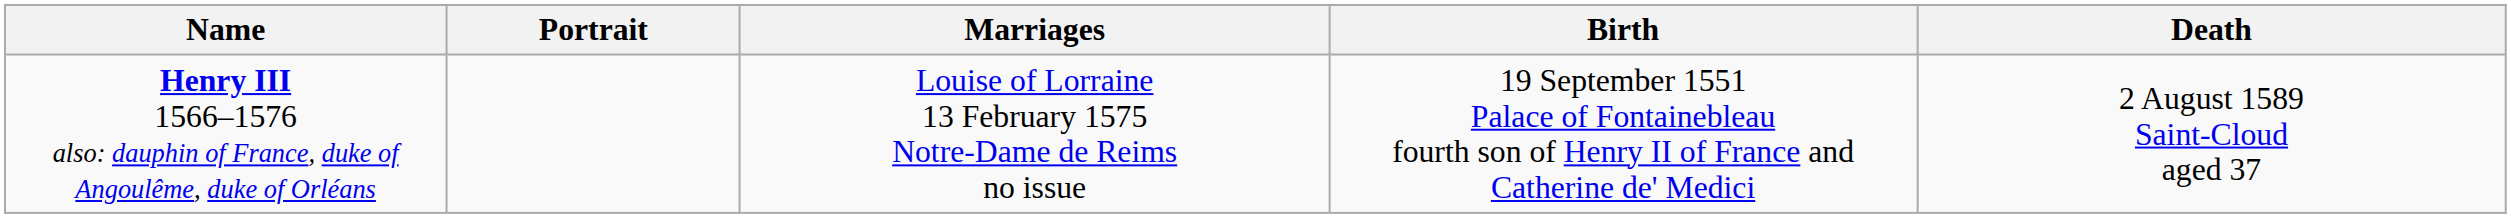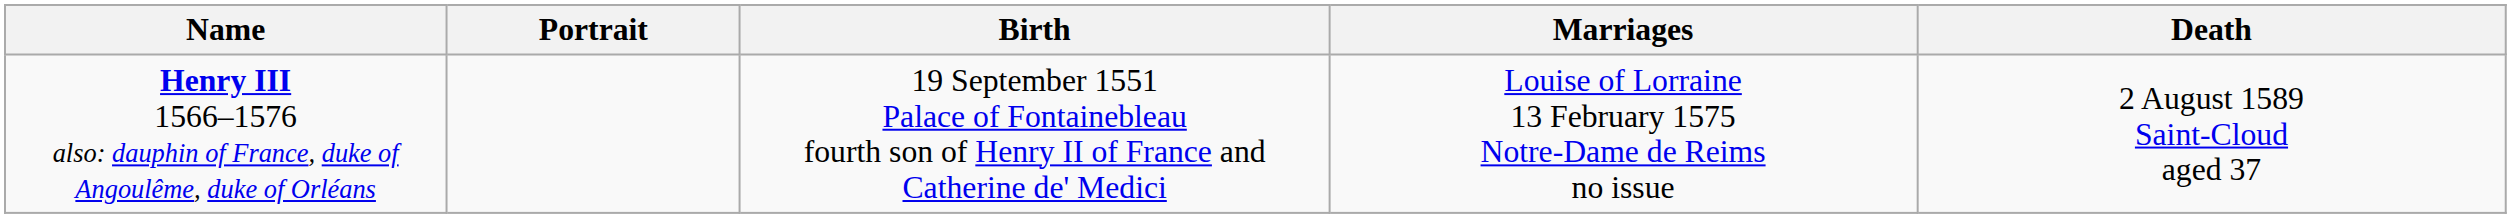columns swapped: (1623, 29) <-> (1035, 29)
